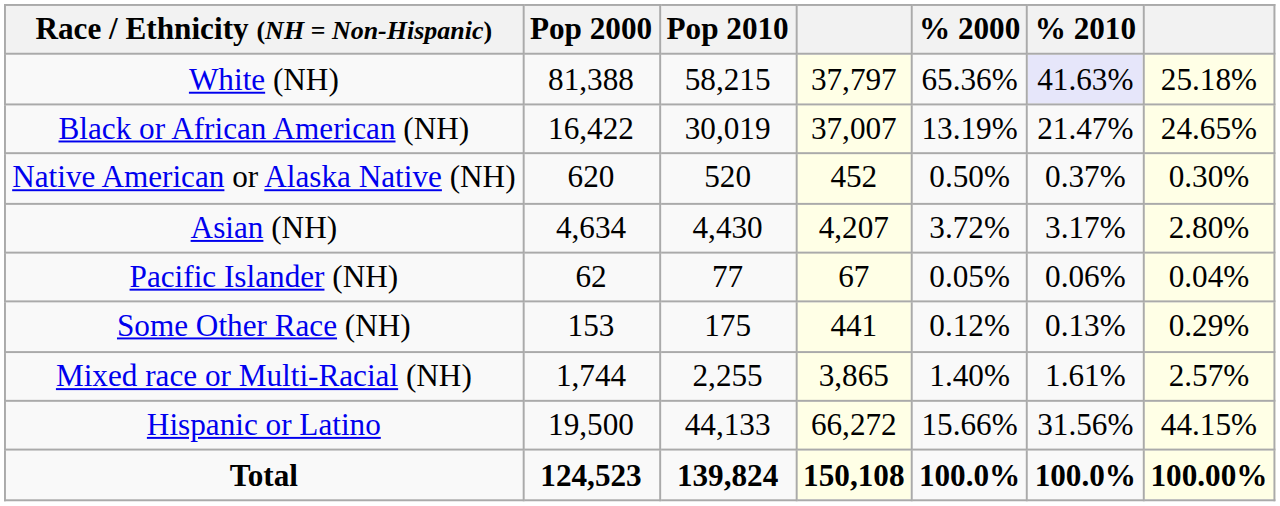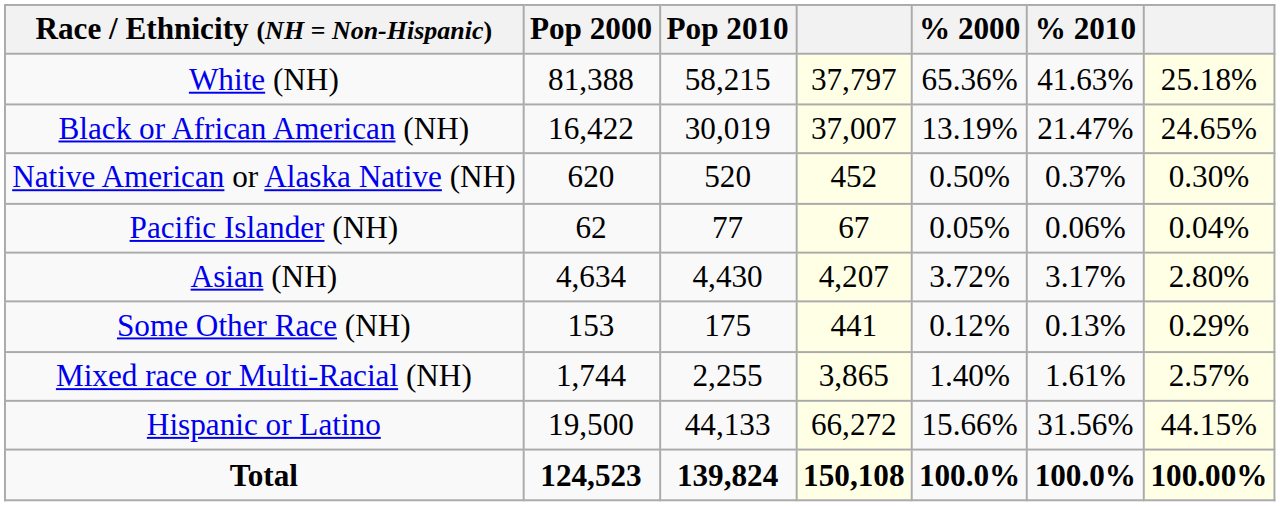(1085, 78) lavender background -> (1085, 78) no background
rows swapped: (264, 227) <-> (264, 276)
